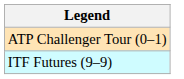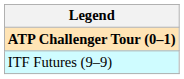(87, 39) normal -> (92, 39) bold
